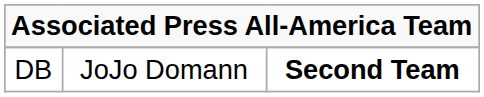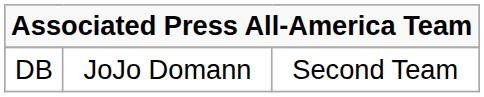(372, 69) bold -> (375, 69) normal
